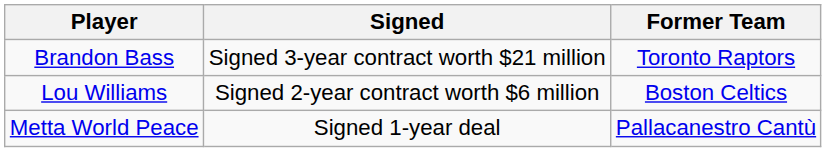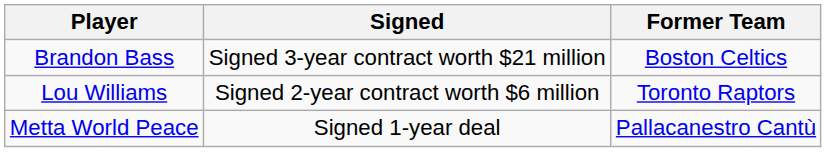(716, 57) Toronto Raptors -> (716, 57) Boston Celtics
(716, 92) Boston Celtics -> (716, 92) Toronto Raptors
